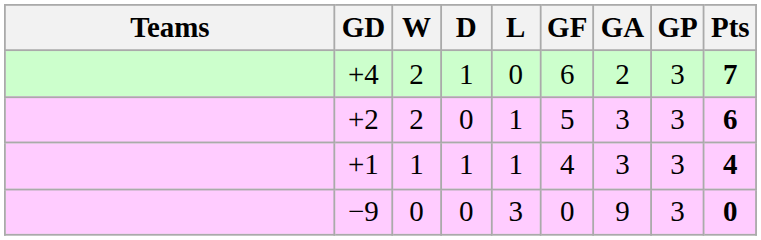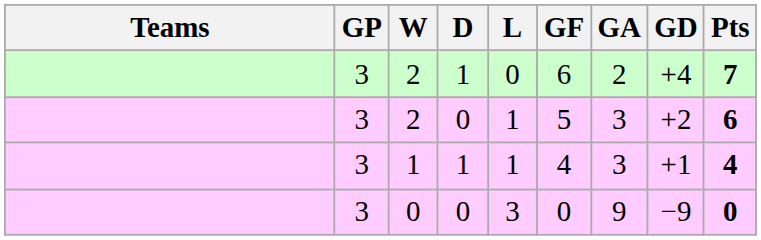columns swapped: (678, 27) <-> (363, 27)
